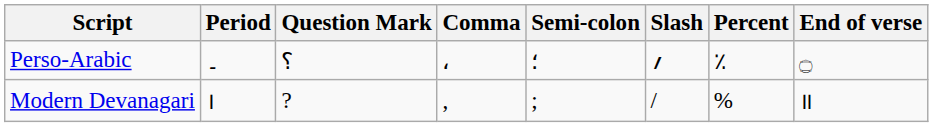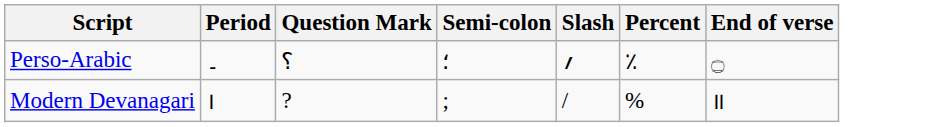- column: (481, 22)
